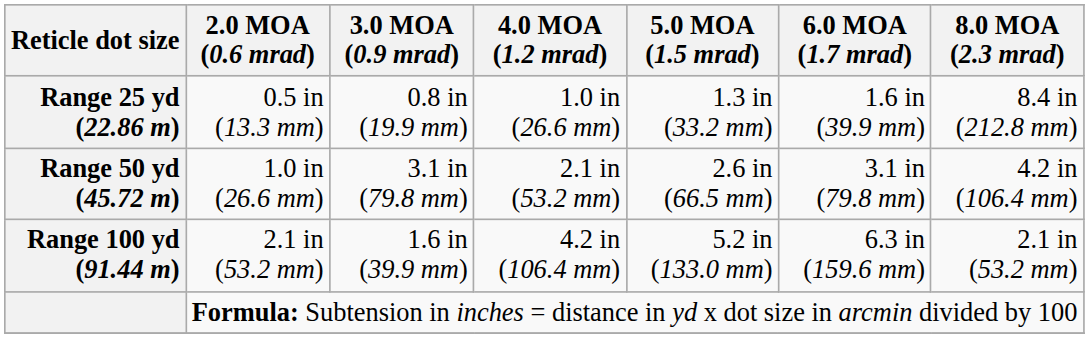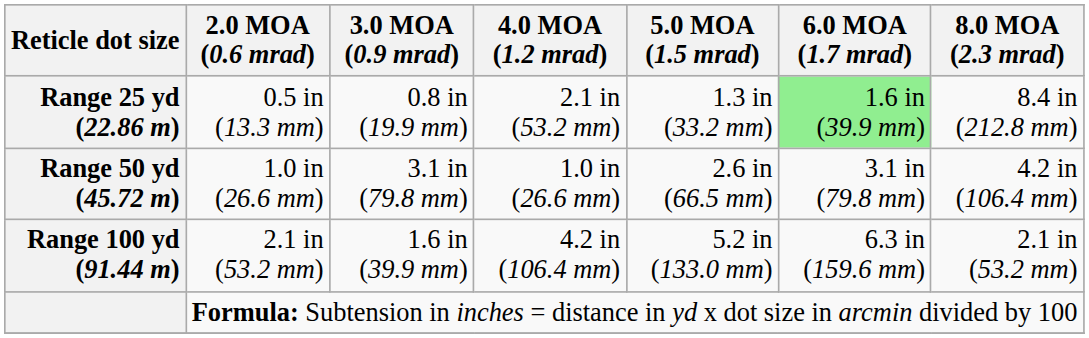(566, 111) 1.0 in (26.6 mm) -> (566, 111) 2.1 in (53.2 mm)
(871, 111) no background -> (871, 111) lightgreen background
(566, 183) 2.1 in (53.2 mm) -> (566, 183) 1.0 in (26.6 mm)
